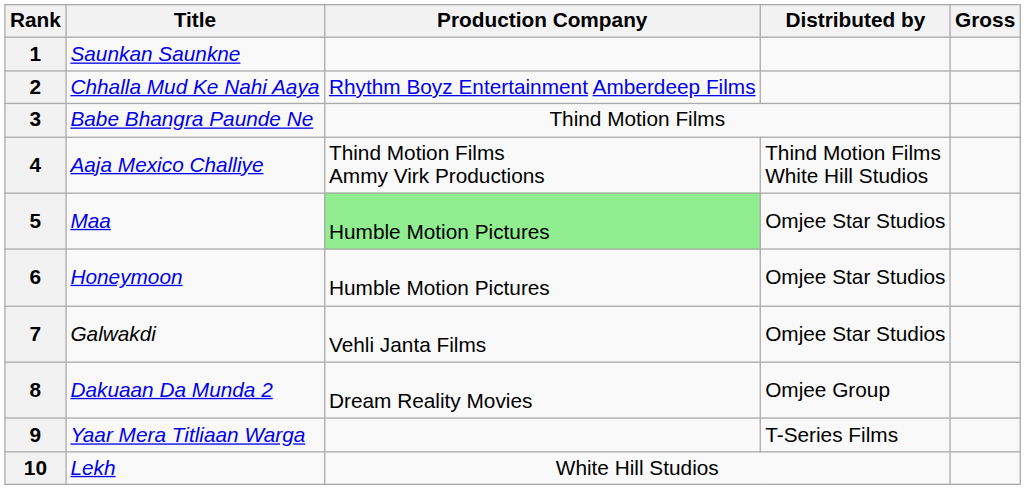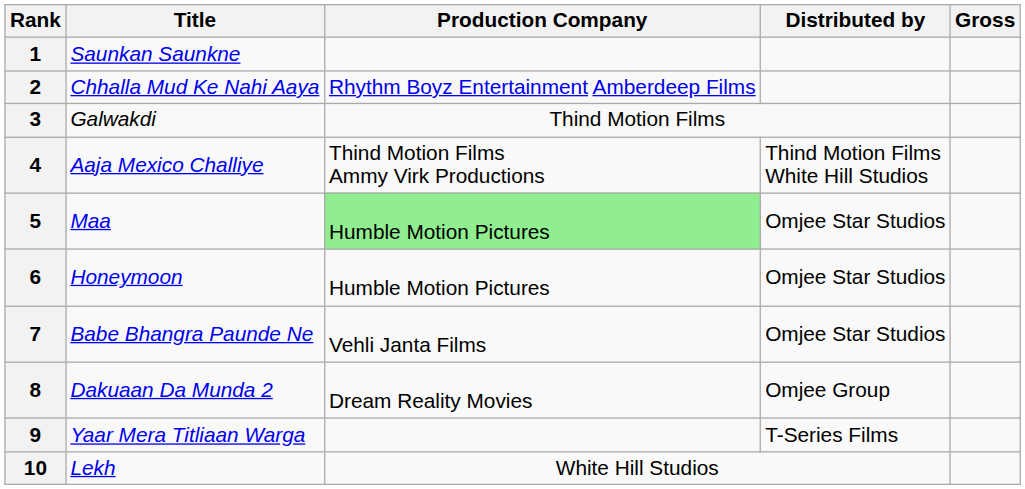(192, 119) Babe Bhangra Paunde Ne -> (113, 119) Galwakdi
(113, 333) Galwakdi -> (192, 333) Babe Bhangra Paunde Ne
